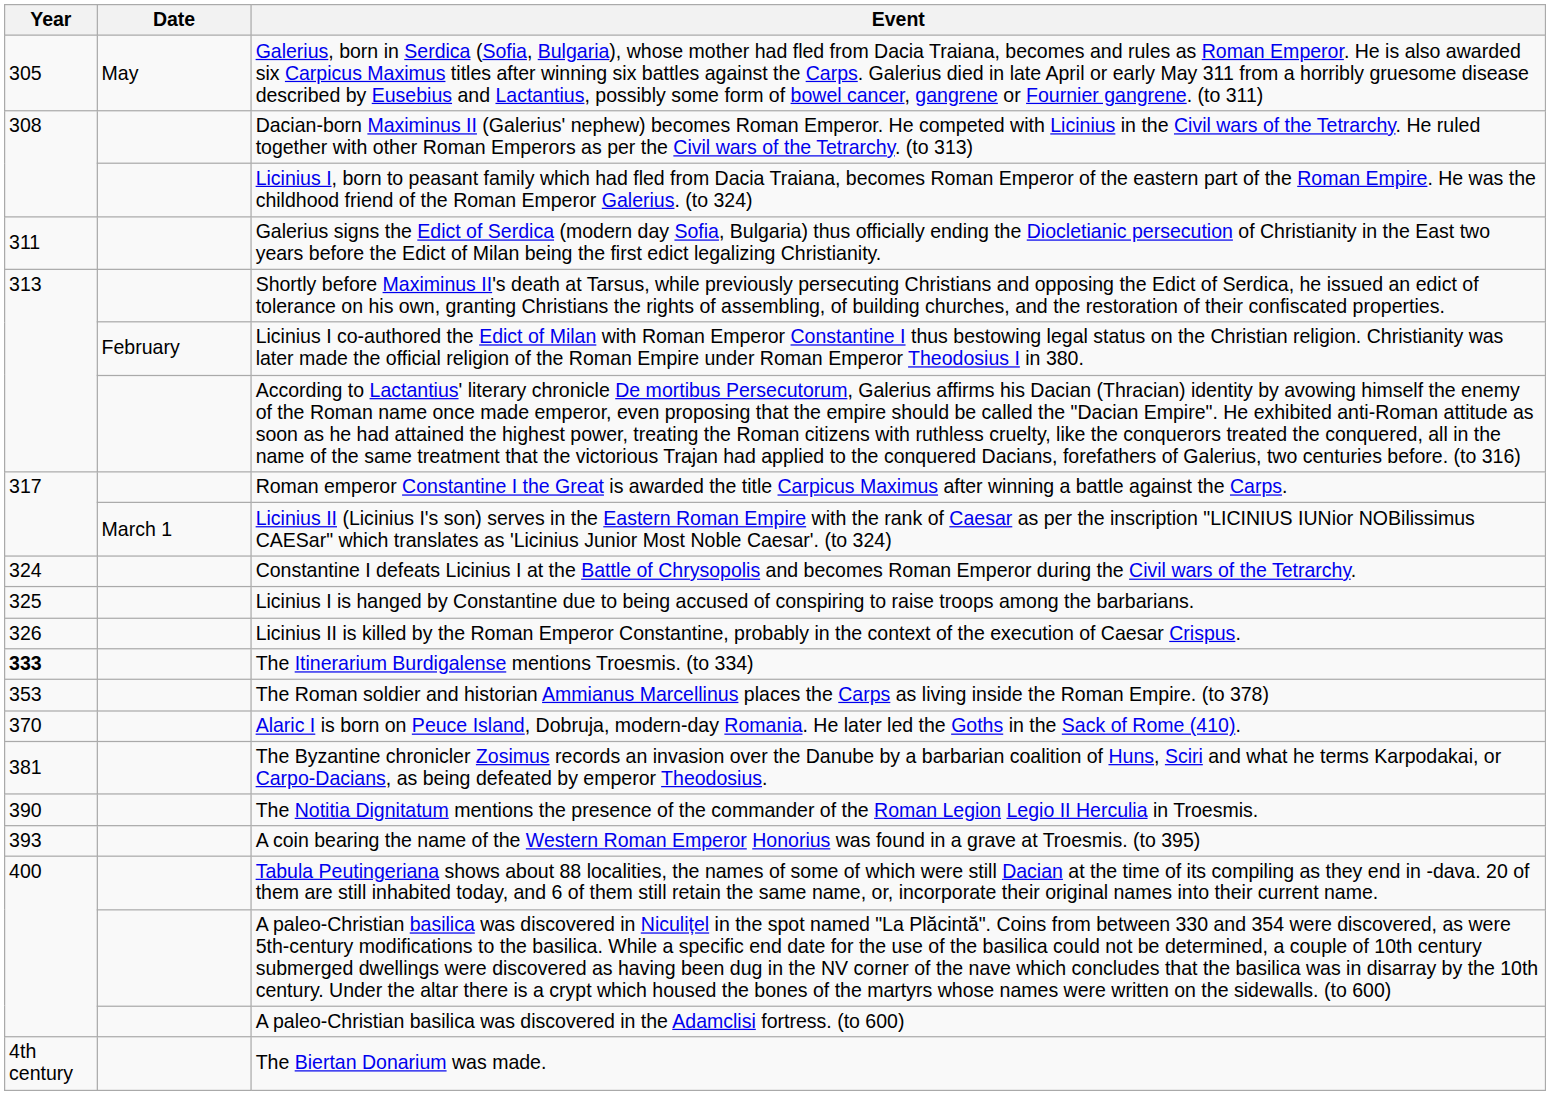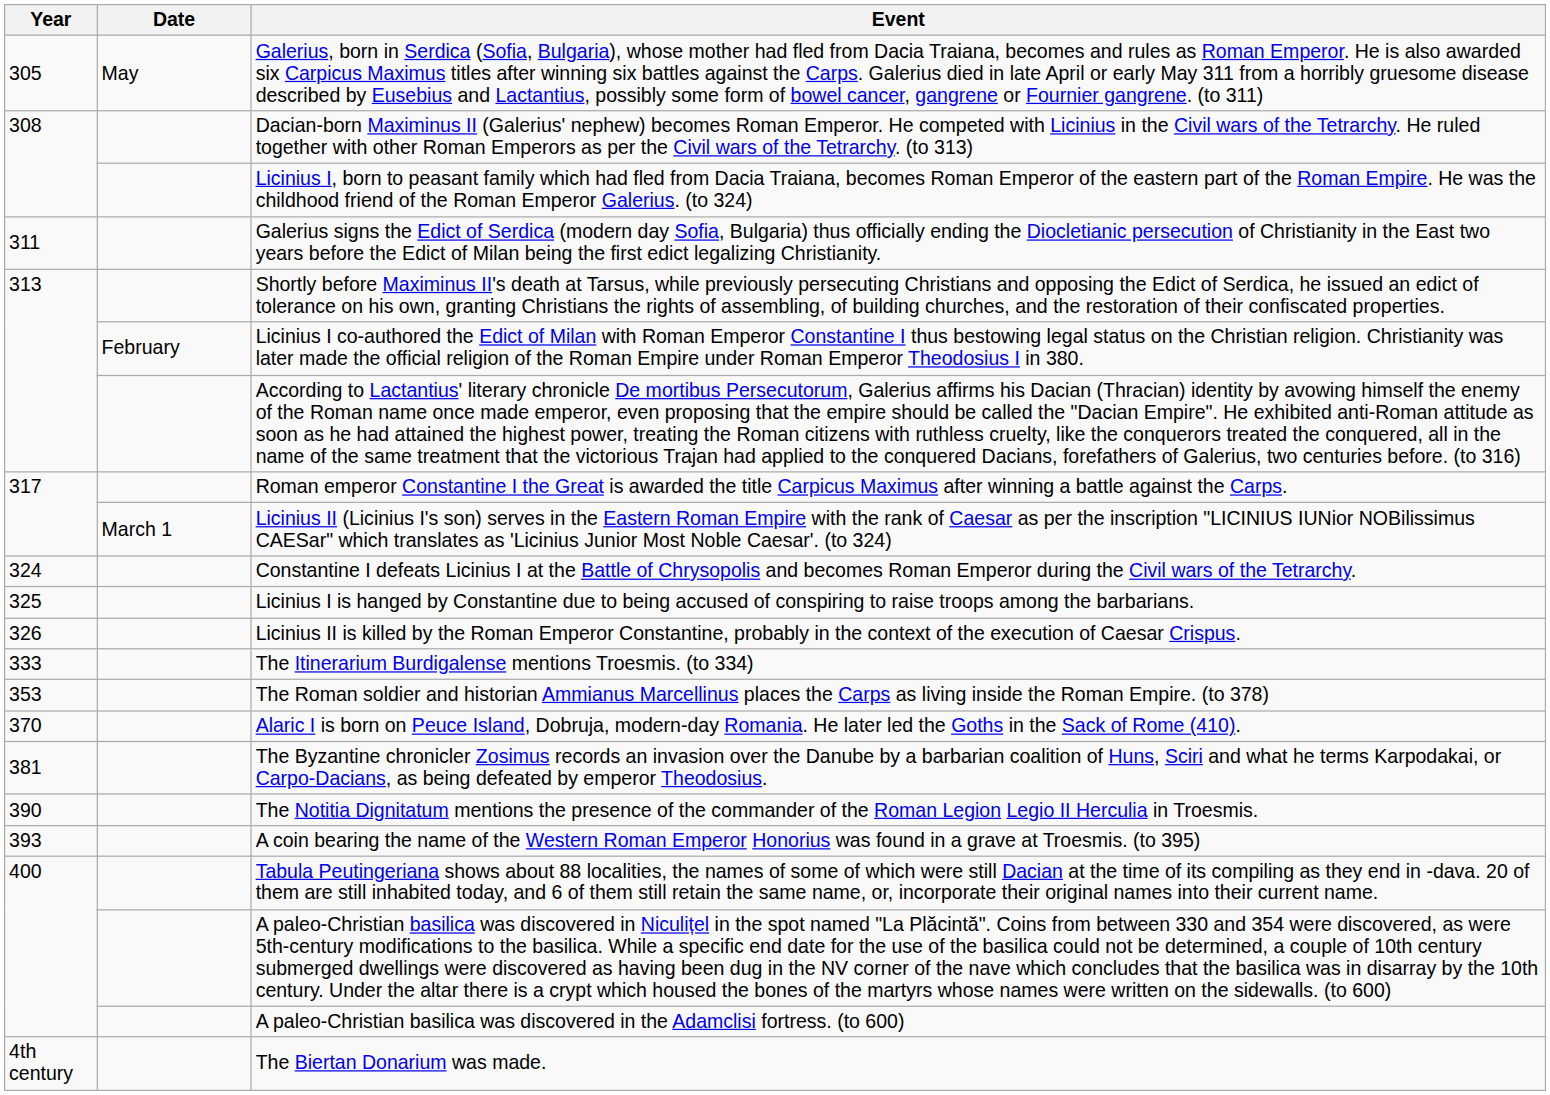(25, 663) bold -> (25, 663) normal
